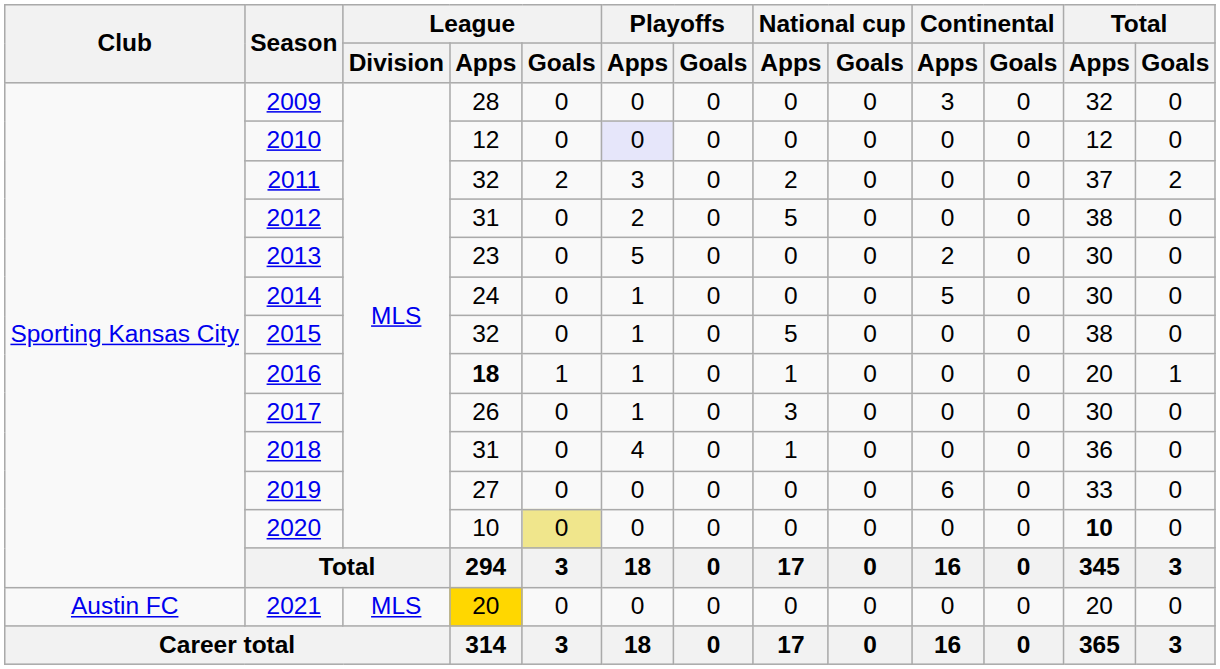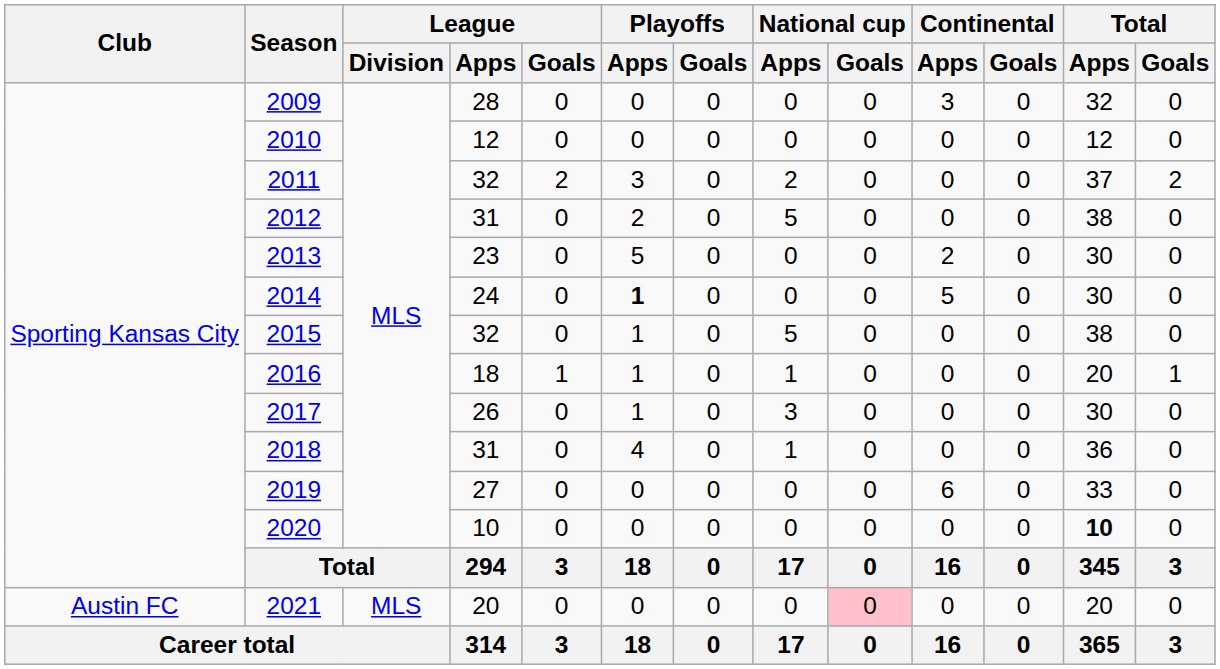(638, 140) lavender background -> (638, 140) no background
(638, 295) normal -> (638, 295) bold
(486, 373) bold -> (486, 373) normal
(562, 528) khaki background -> (562, 528) no background
(486, 606) gold background -> (486, 606) no background
(870, 606) no background -> (870, 606) pink background
